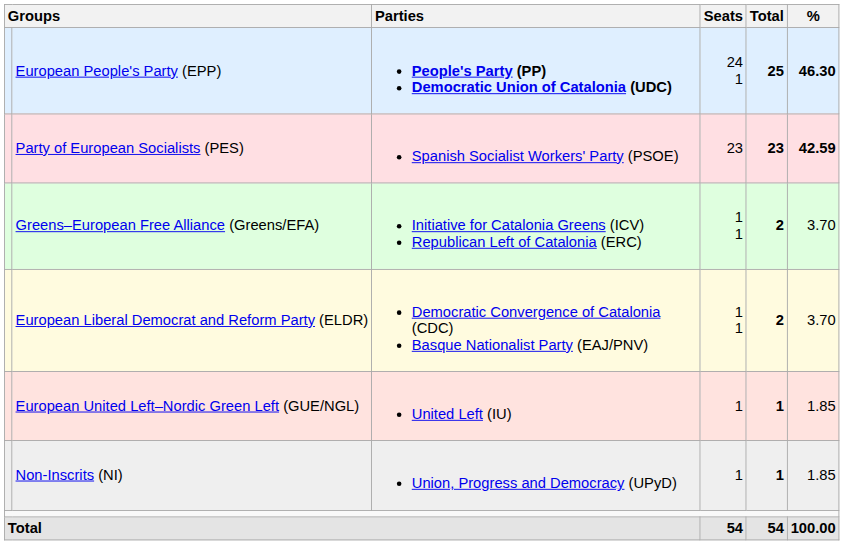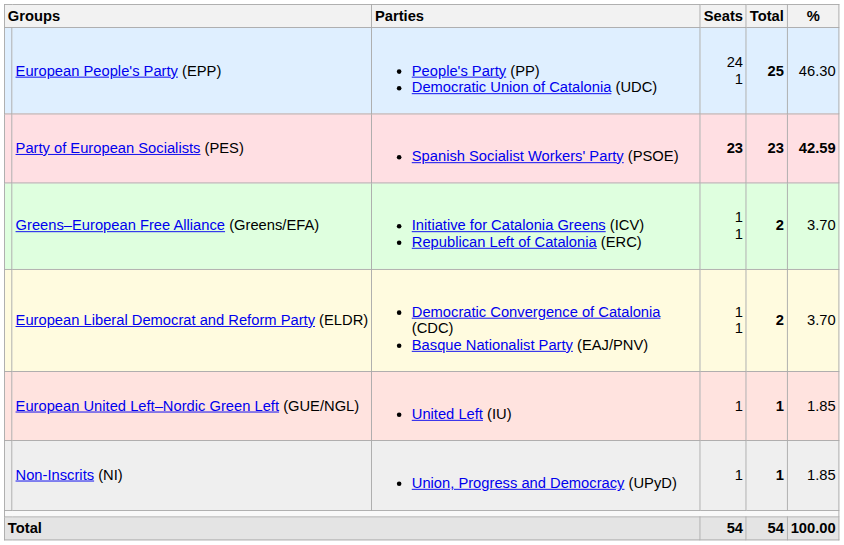(536, 79) bold -> (536, 79) normal
(817, 70) bold -> (817, 70) normal
(735, 148) normal -> (735, 148) bold
